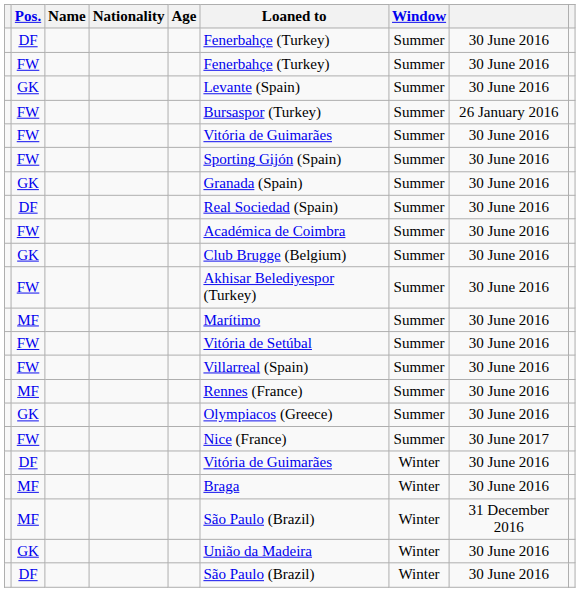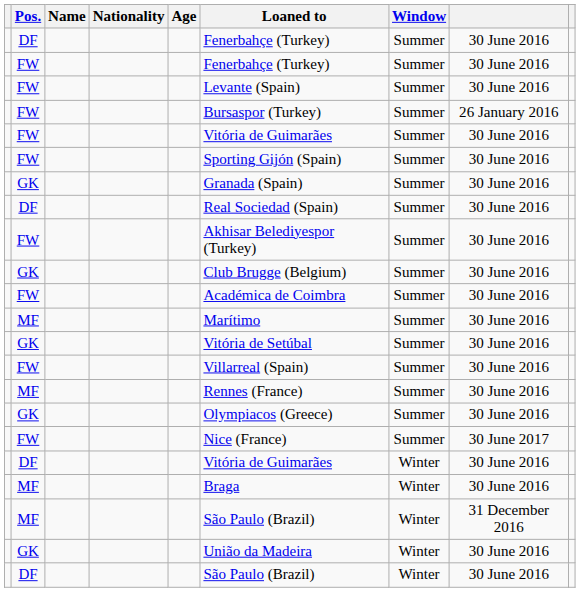(28, 87) GK -> (28, 87) FW
(274, 231) Académica de Coimbra -> (269, 239) Akhisar Belediyespor (Turkey)
(269, 287) Akhisar Belediyespor (Turkey) -> (274, 295) Académica de Coimbra
(28, 343) FW -> (28, 343) GK
